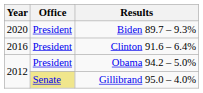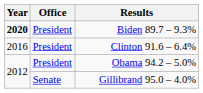(17, 29) normal -> (17, 29) bold
(47, 79) khaki background -> (47, 79) no background
